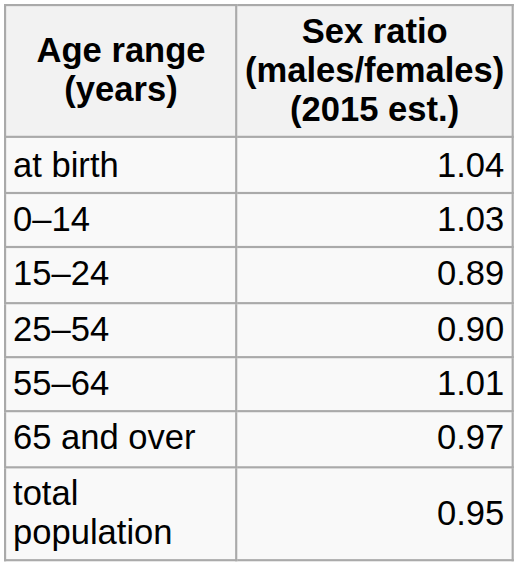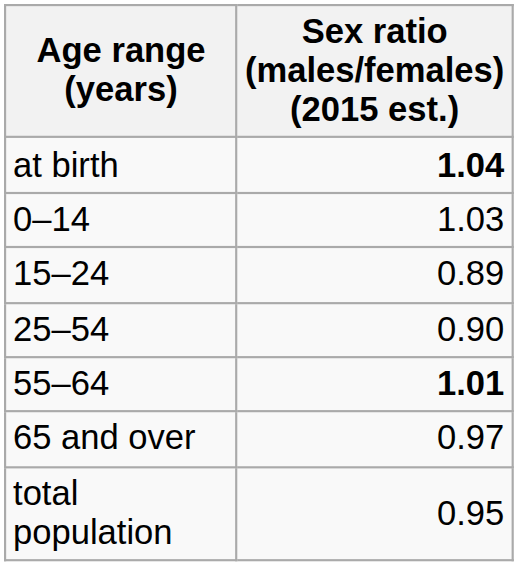(471, 164) normal -> (471, 164) bold
(471, 383) normal -> (471, 383) bold
